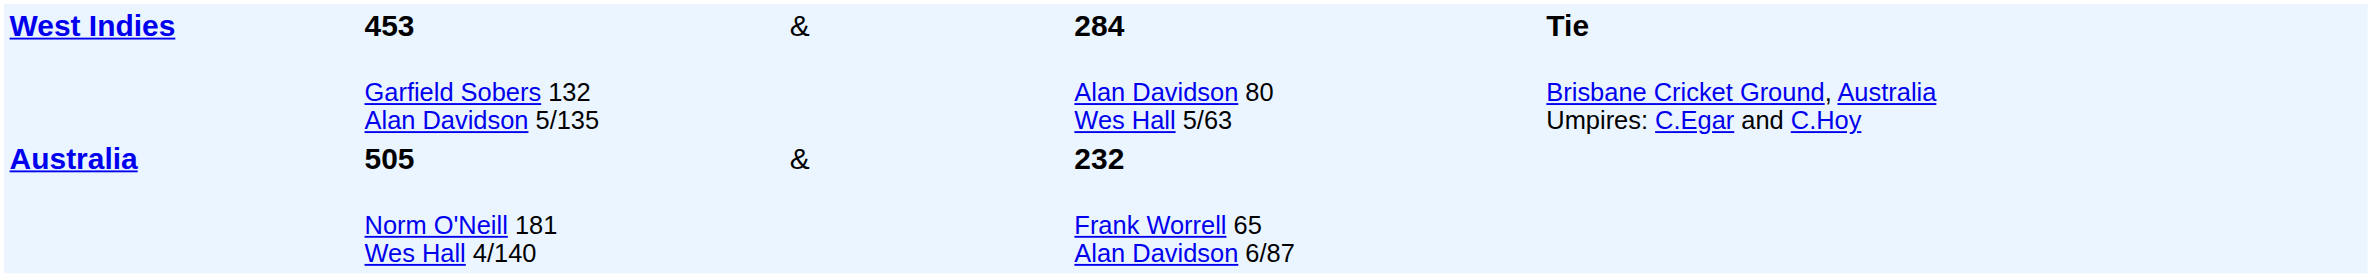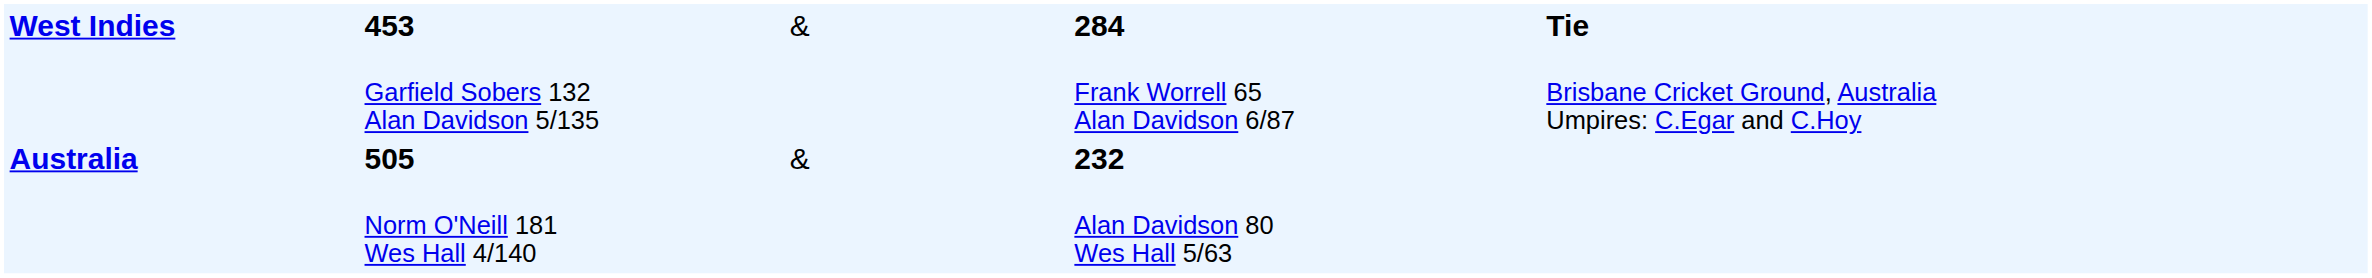(1174, 107) Alan Davidson 80 Wes Hall 5/63 -> (1185, 107) Frank Worrell 65 Alan Davidson 6/87
(1185, 240) Frank Worrell 65 Alan Davidson 6/87 -> (1174, 240) Alan Davidson 80 Wes Hall 5/63
